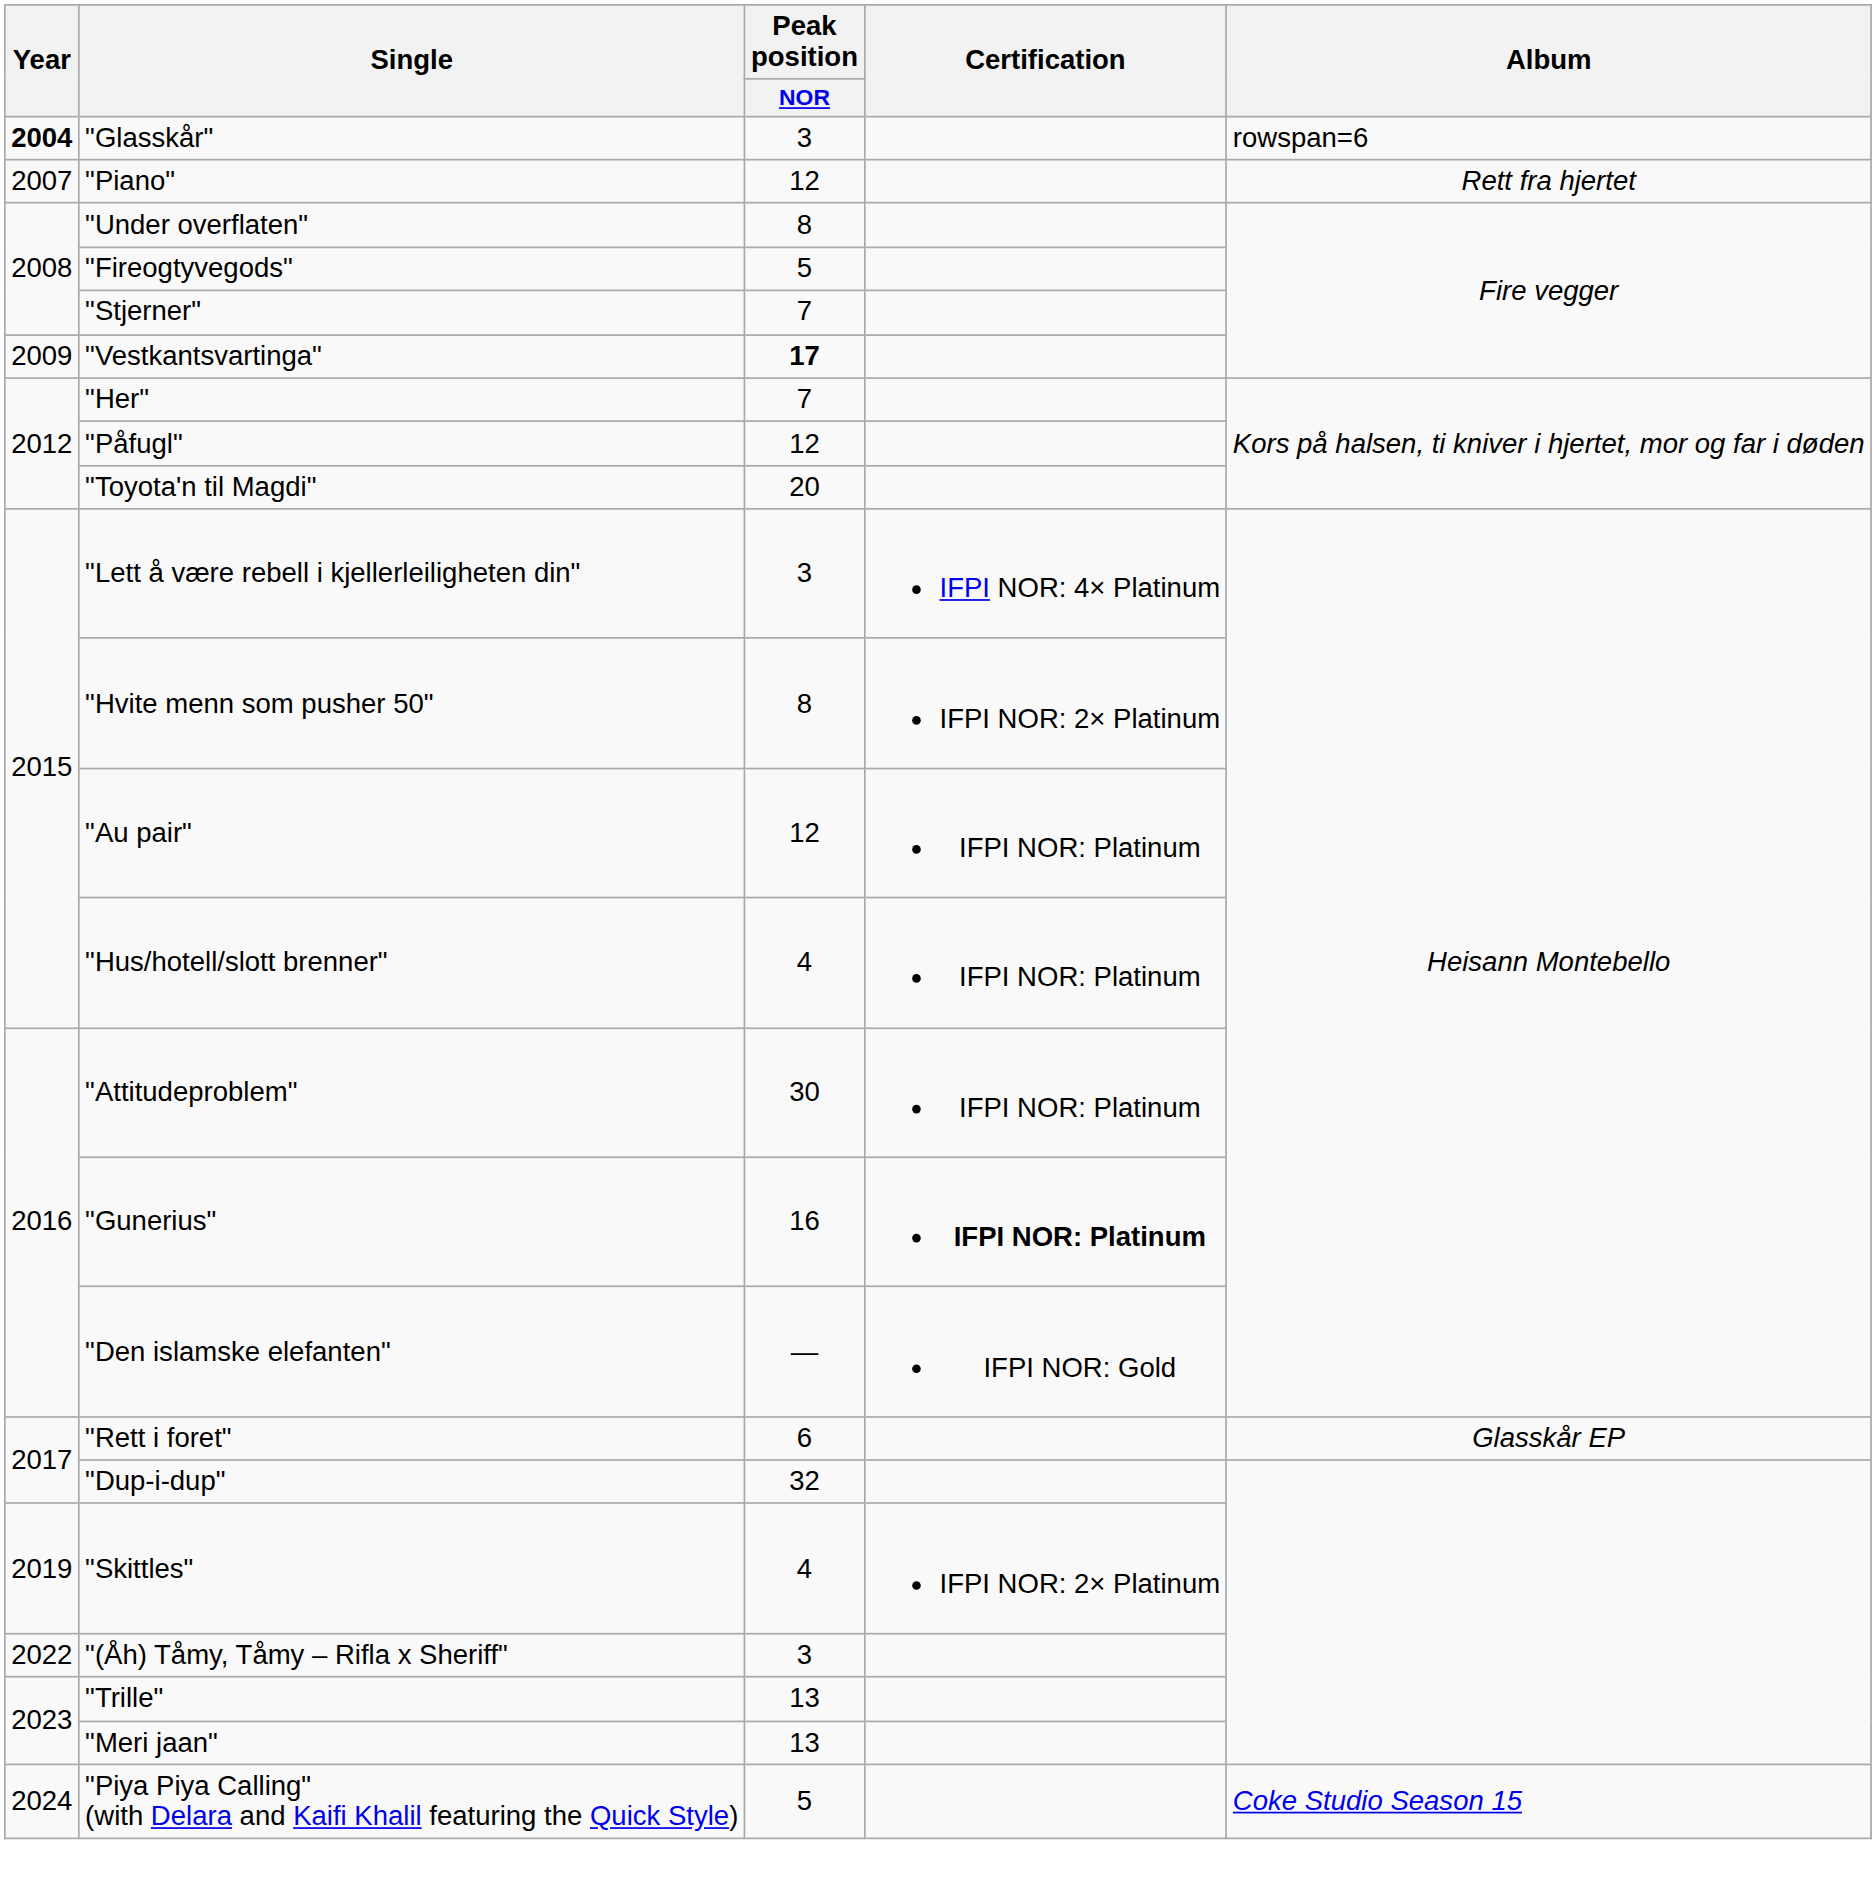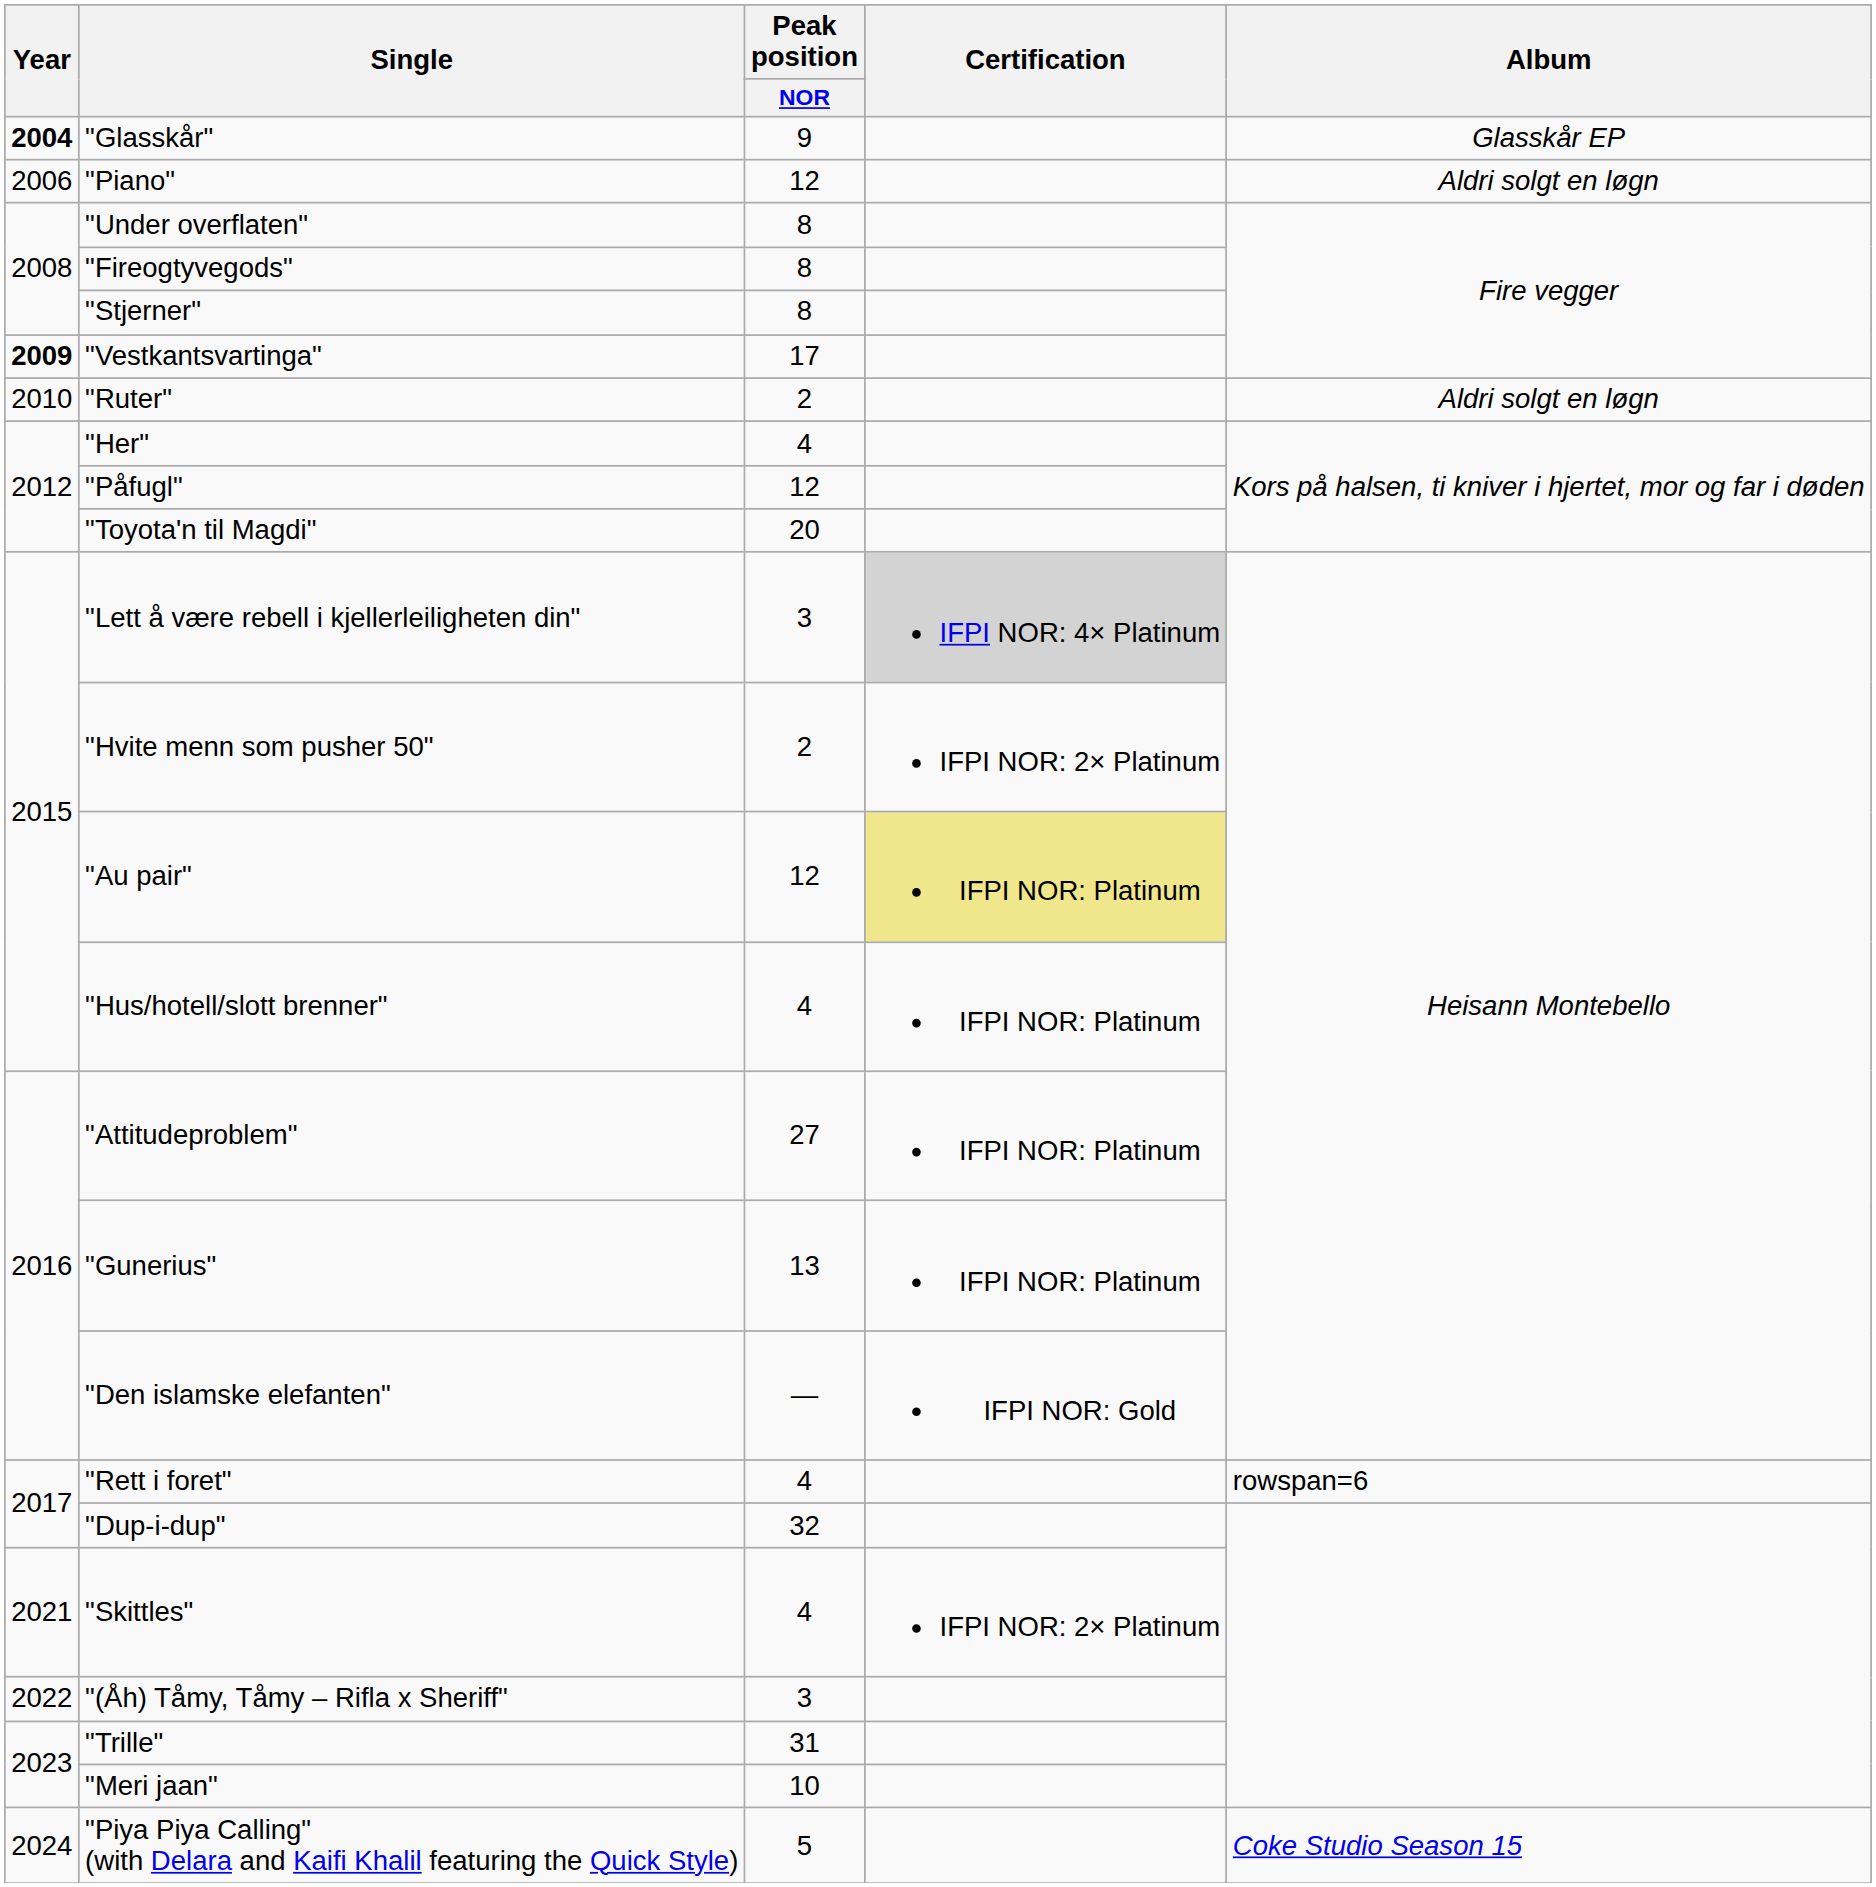(804, 137) 3 -> (804, 137) 9
(1301, 137) rowspan=6 -> (1549, 137) Glasskår EP
(42, 181) 2007 -> (42, 181) 2006
(1549, 181) Rett fra hjertet -> (1549, 181) Aldri solgt en løgn
(804, 268) 5 -> (804, 268) 8
(804, 312) 7 -> (804, 312) 8
(42, 355) normal -> (42, 355) bold
(804, 355) bold -> (804, 355) normal
+ row: (129, 399)
(804, 399) 7 -> (804, 443) 4
(1045, 589) no background -> (1045, 633) lightgrey background
(804, 703) 8 -> (804, 746) 2
(1045, 849) no background -> (1045, 892) khaki background
(804, 1091) 30 -> (804, 1135) 27
(804, 1221) 16 -> (804, 1265) 13
(1045, 1237) bold -> (1045, 1281) normal
(804, 1437) 6 -> (804, 1481) 4
(1549, 1437) Glasskår EP -> (1301, 1481) rowspan=6
(42, 1568) 2019 -> (42, 1611) 2021
(804, 1698) 13 -> (804, 1742) 31
(804, 1742) 13 -> (804, 1785) 10
